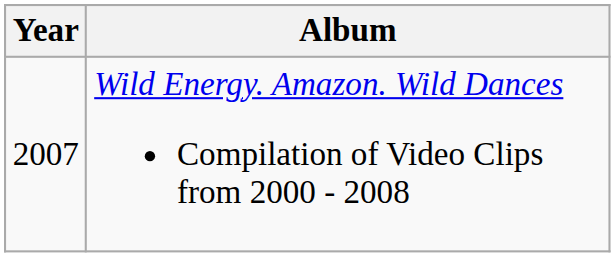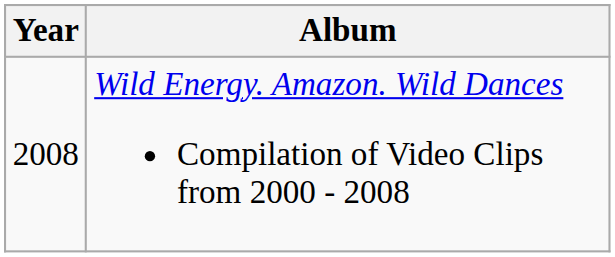(46, 153) 2007 -> (46, 153) 2008
